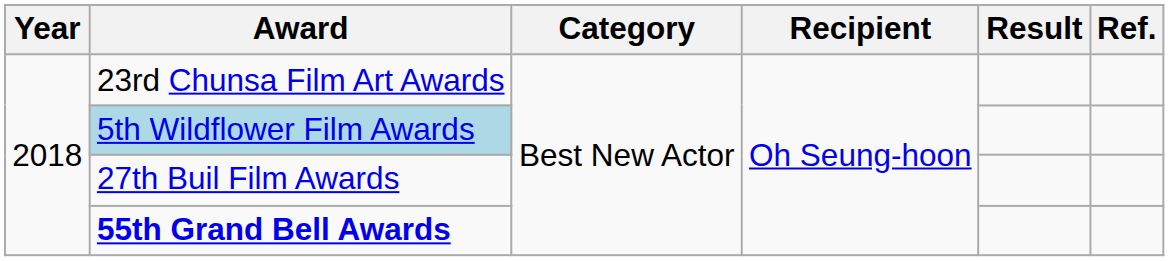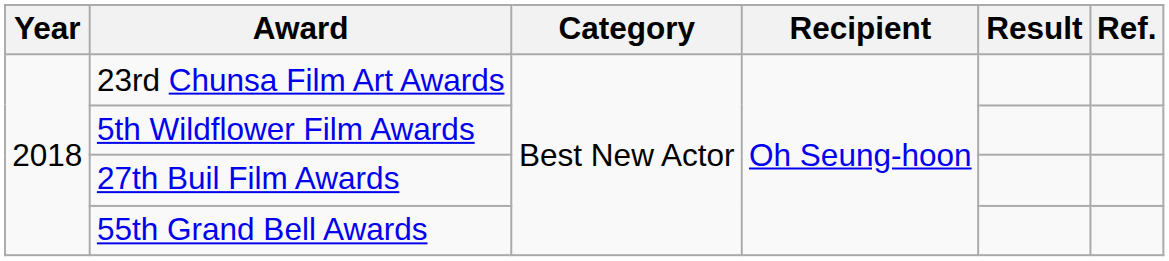(286, 129) lightblue background -> (286, 129) no background
(274, 229) bold -> (262, 229) normal
